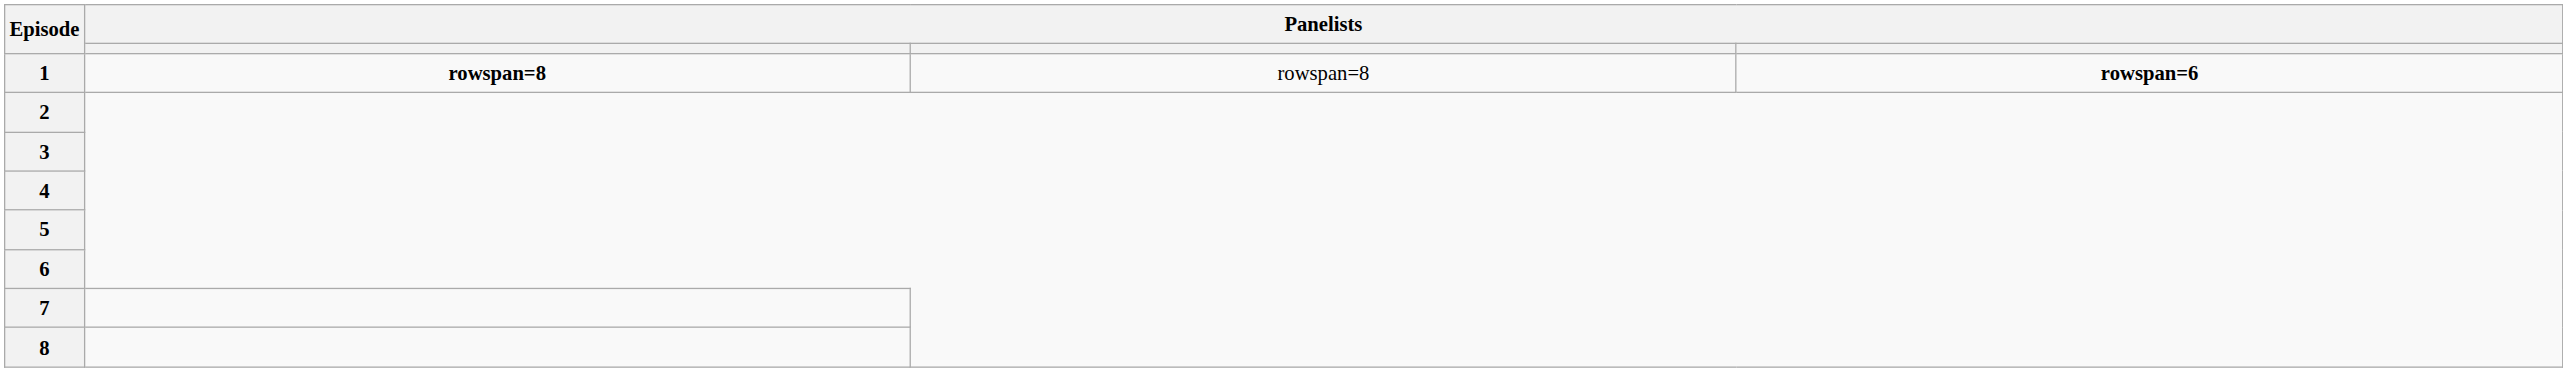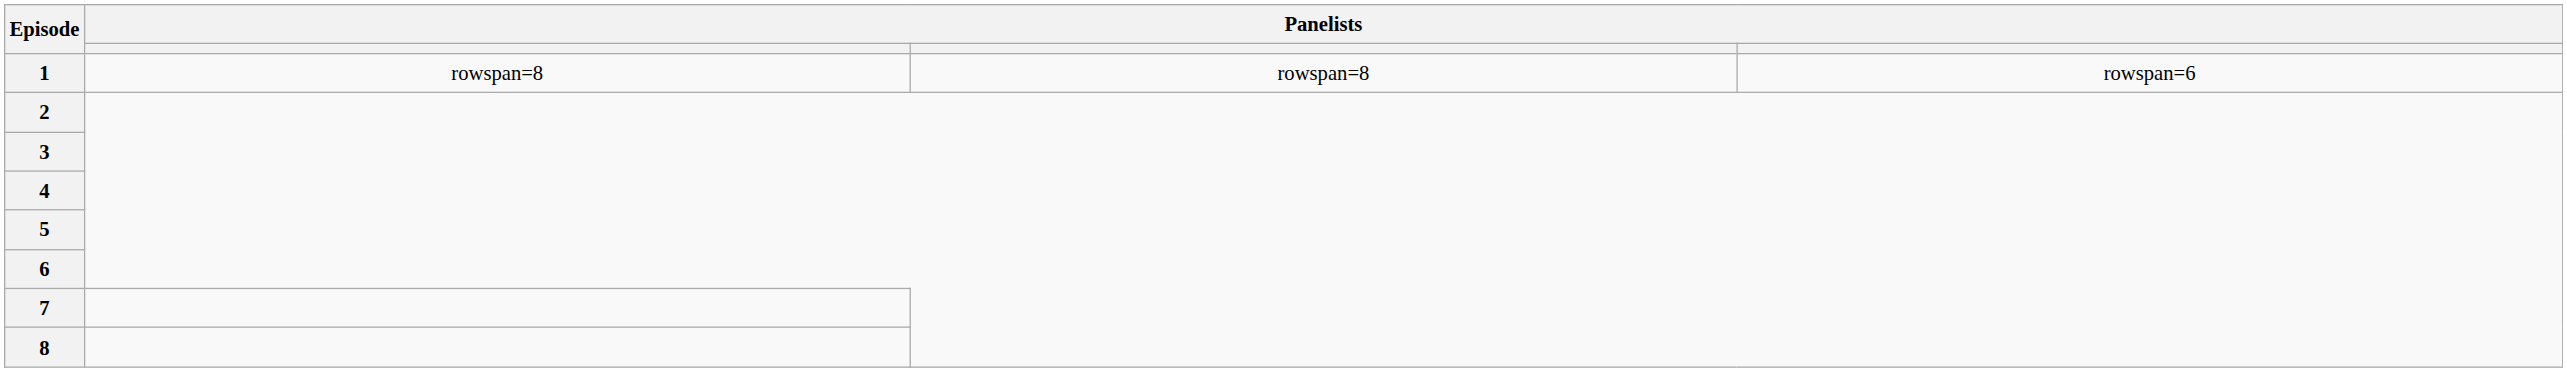(497, 73) bold -> (497, 73) normal
(2150, 73) bold -> (2150, 73) normal
